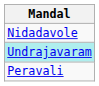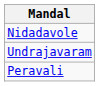(49, 52) paleturquoise background -> (49, 52) no background
